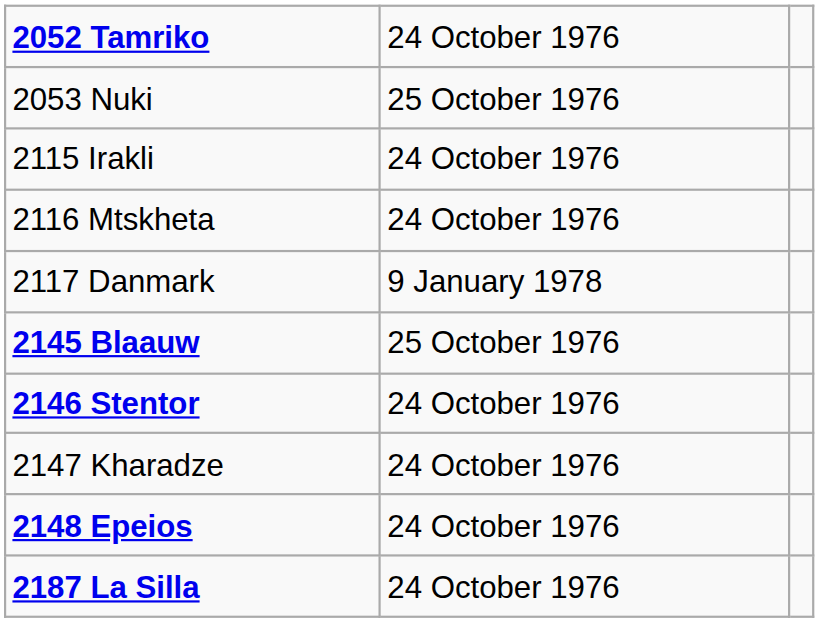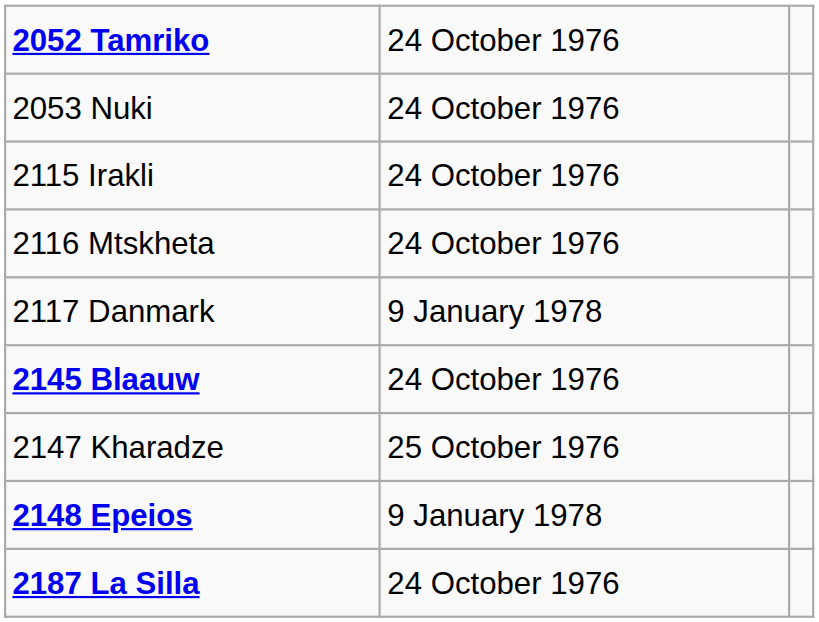(503, 98) 25 October 1976 -> (503, 108) 24 October 1976
(503, 342) 25 October 1976 -> (503, 380) 24 October 1976
- row: (106, 403)
(503, 464) 24 October 1976 -> (503, 448) 25 October 1976
(503, 525) 24 October 1976 -> (495, 515) 9 January 1978
